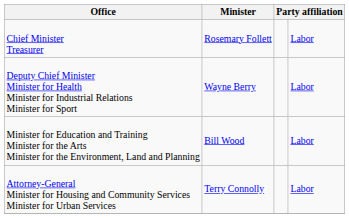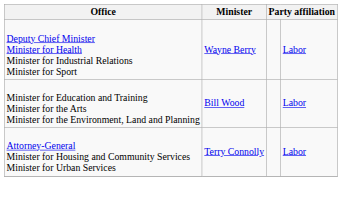- row: (35, 44)
